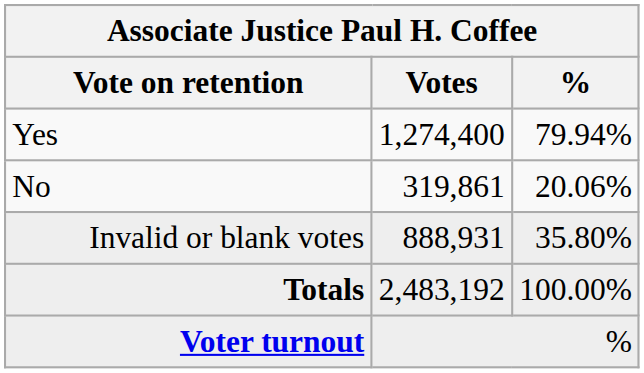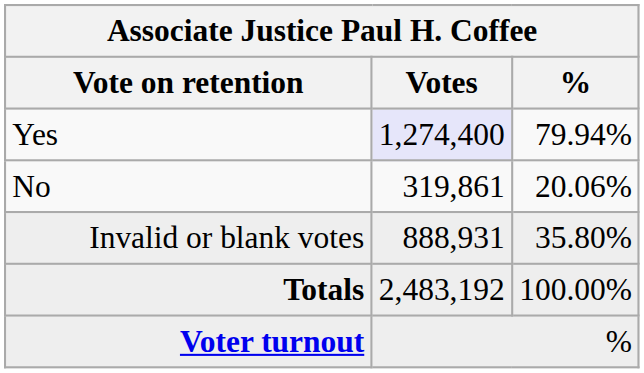(442, 134) no background -> (442, 134) lavender background
